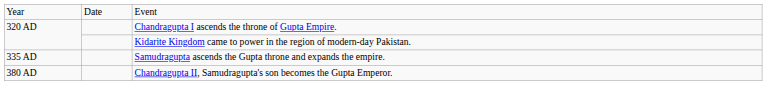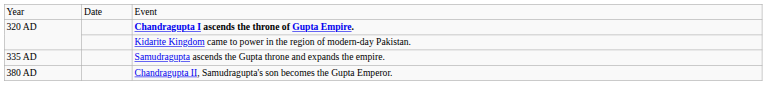(236, 27) normal -> (244, 27) bold
